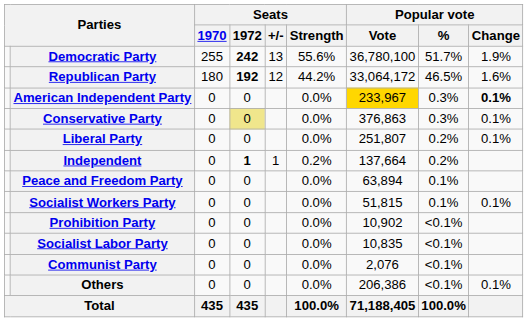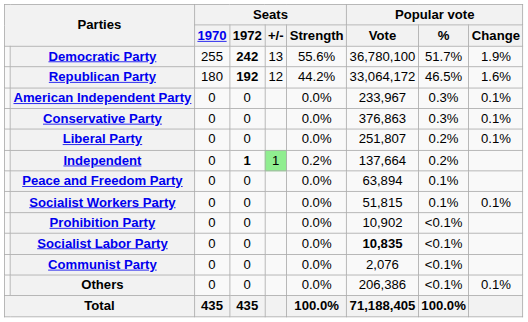(382, 98) gold background -> (382, 98) no background
(496, 98) bold -> (496, 98) normal
(247, 118) khaki background -> (247, 118) no background
(276, 160) no background -> (276, 160) lightgreen background
(382, 243) normal -> (382, 243) bold
